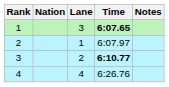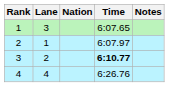columns swapped: (81, 12) <-> (50, 12)
(114, 27) bold -> (114, 27) normal
